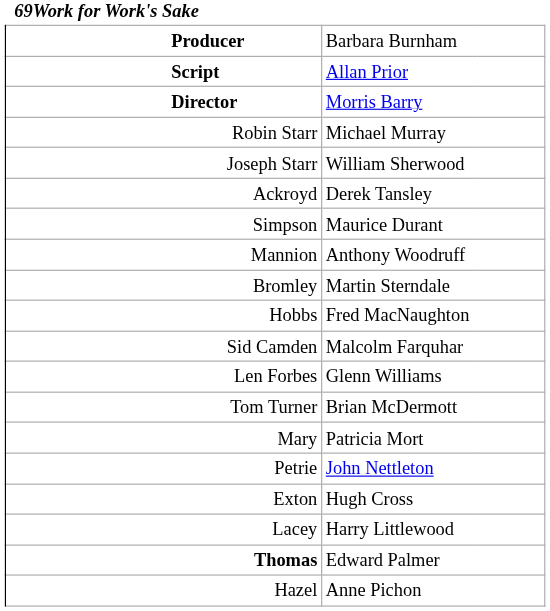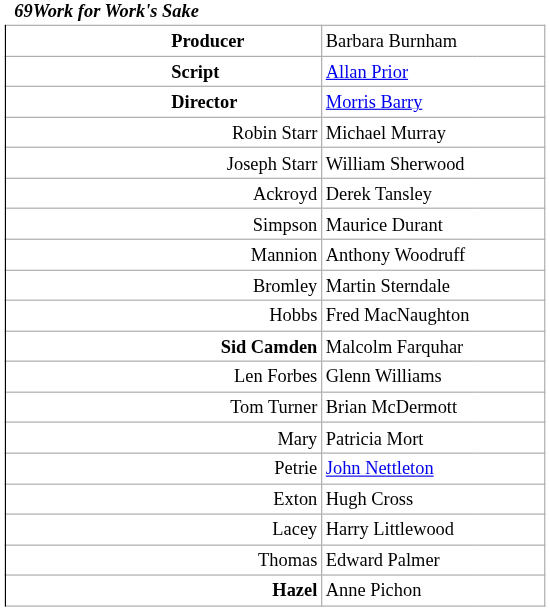(272, 346) normal -> (269, 346) bold
(286, 560) bold -> (288, 560) normal
(296, 590) normal -> (295, 590) bold
